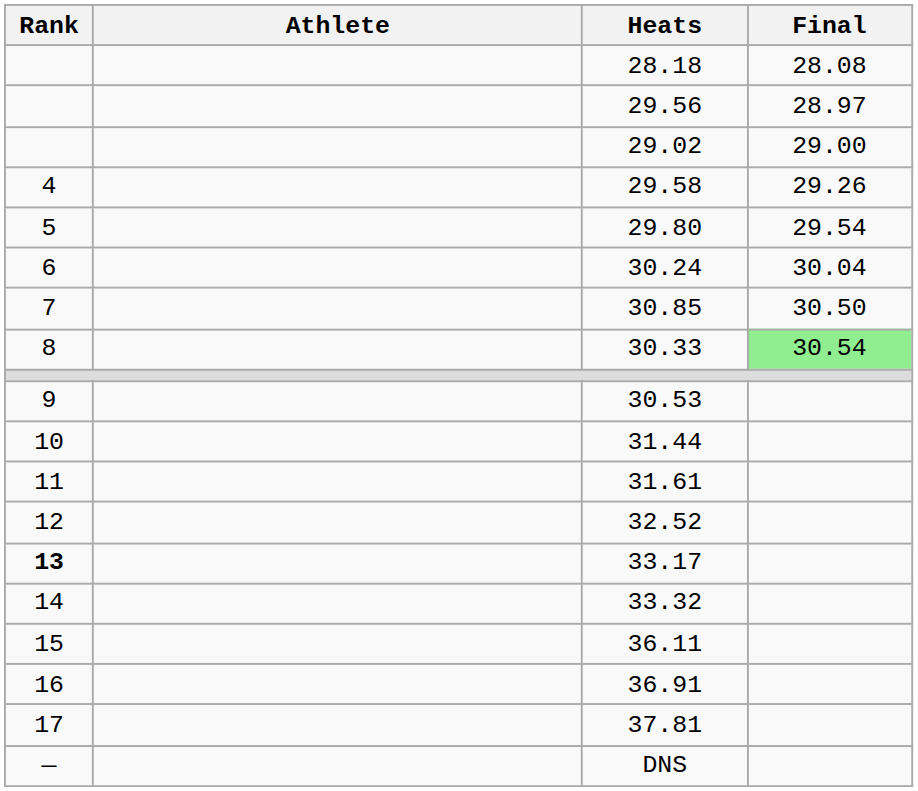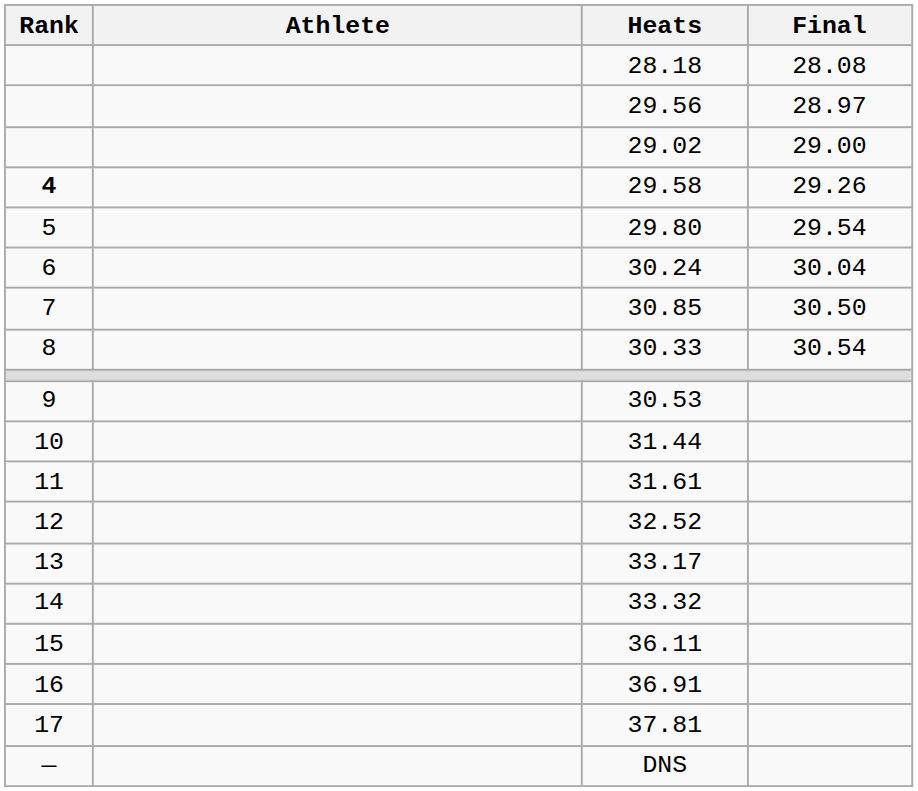(49, 187) normal -> (49, 187) bold
(829, 349) lightgreen background -> (829, 349) no background
(49, 563) bold -> (49, 563) normal
